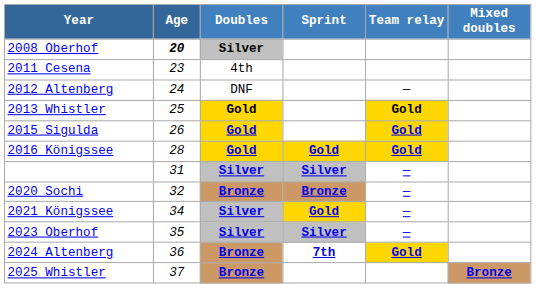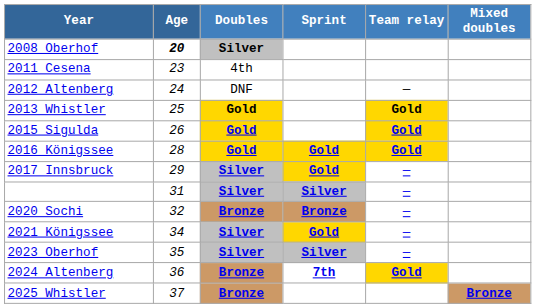+ row: (60, 172)
